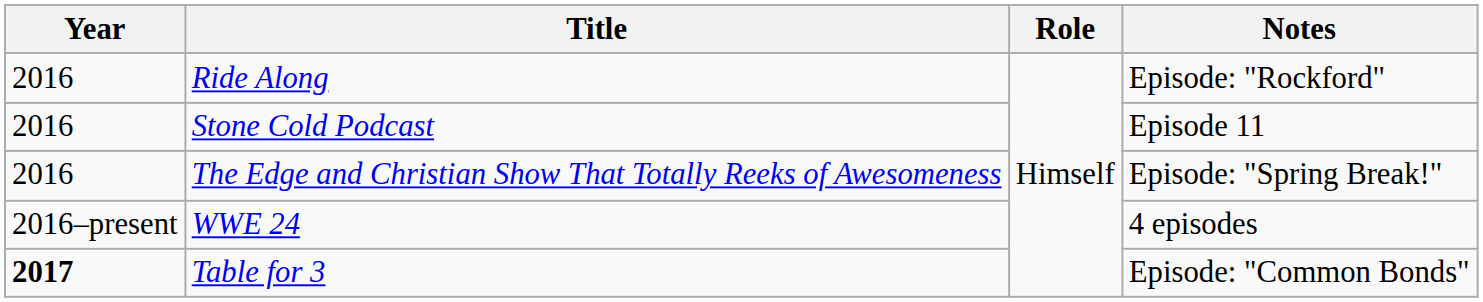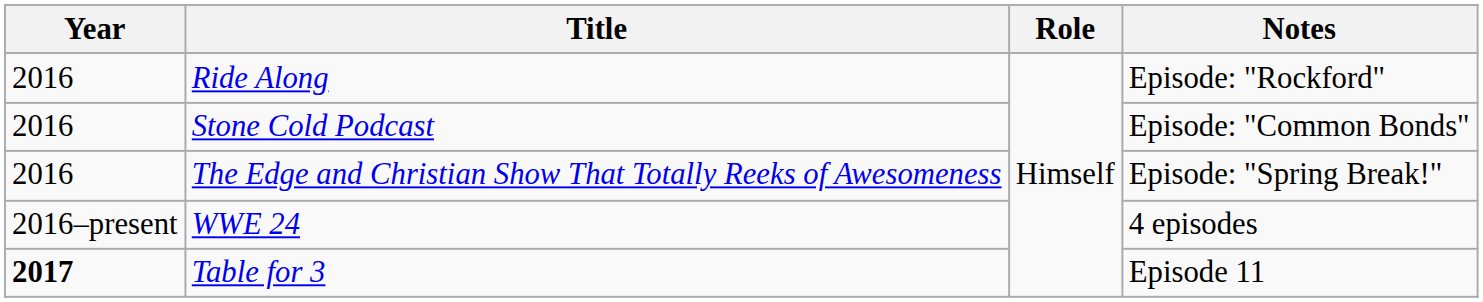(1197, 126) Episode 11 -> (1299, 126) Episode: "Common Bonds"
(1299, 272) Episode: "Common Bonds" -> (1197, 272) Episode 11
